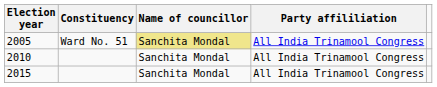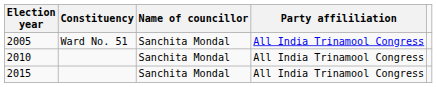(184, 41) khaki background -> (184, 41) no background
